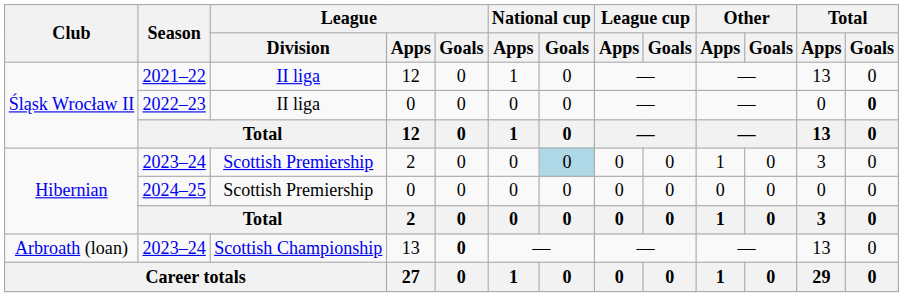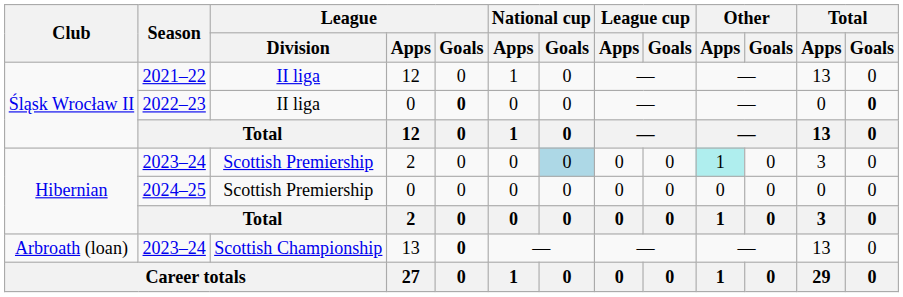(461, 104) normal -> (461, 104) bold
(720, 162) no background -> (720, 162) paleturquoise background
